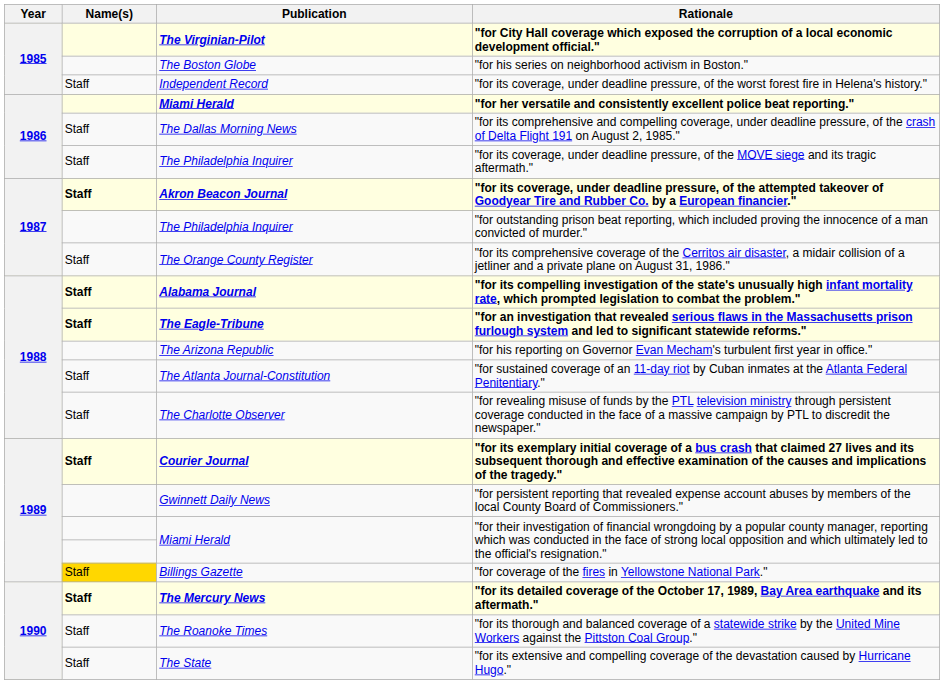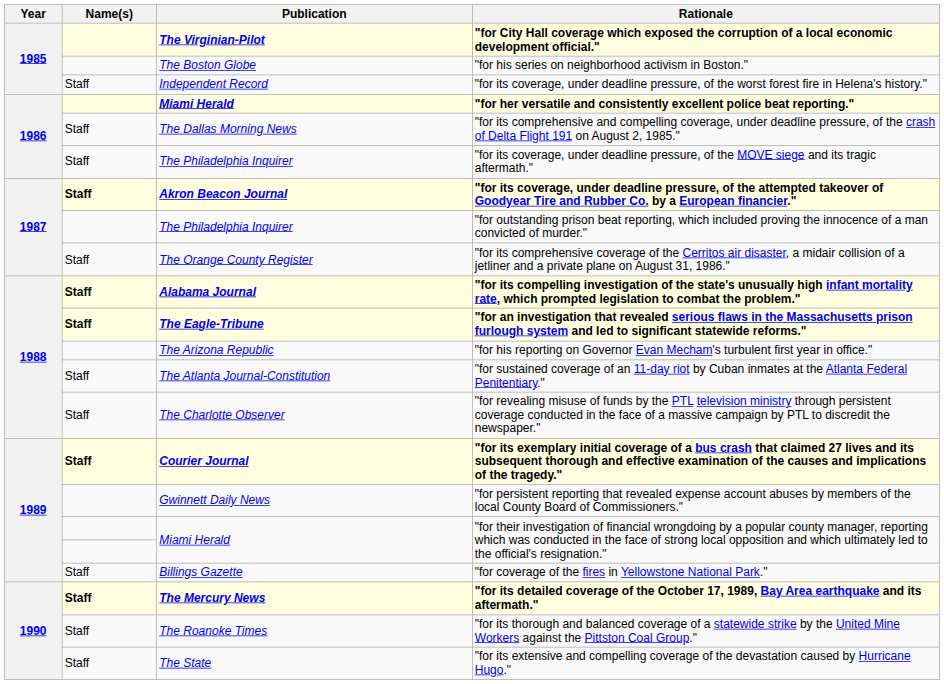(77, 572) gold background -> (77, 572) no background
